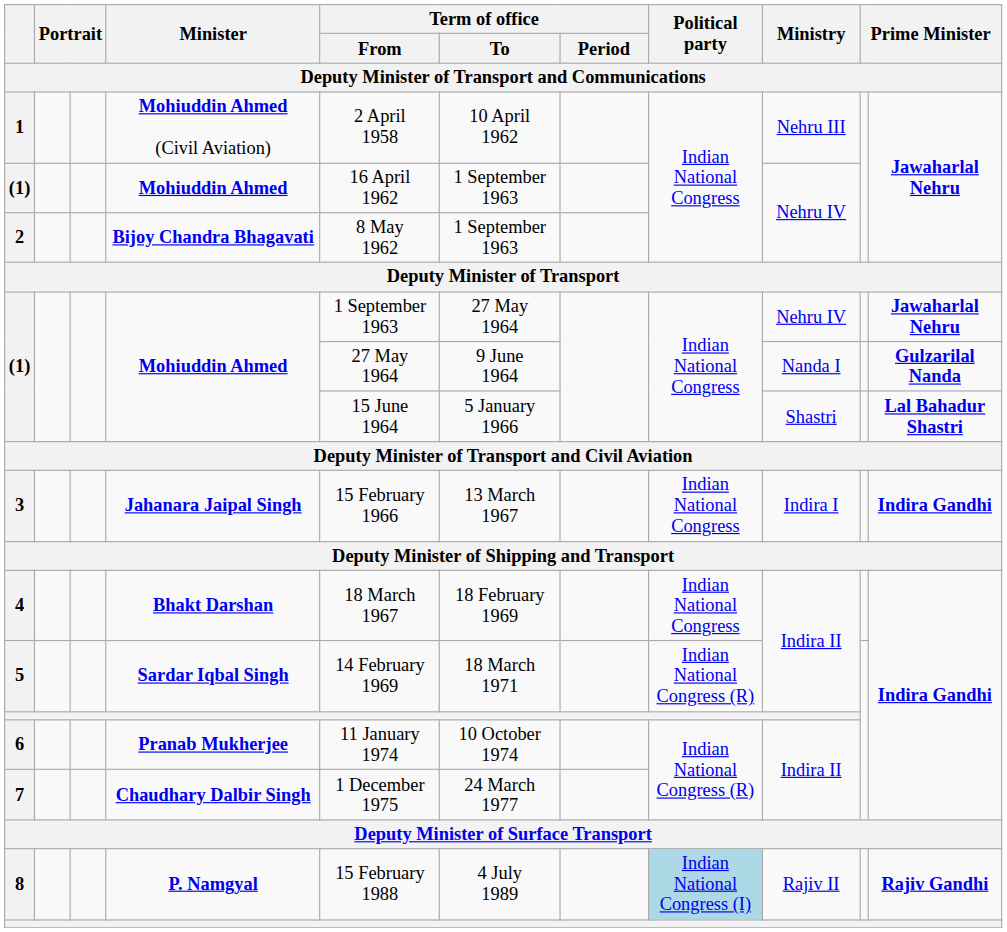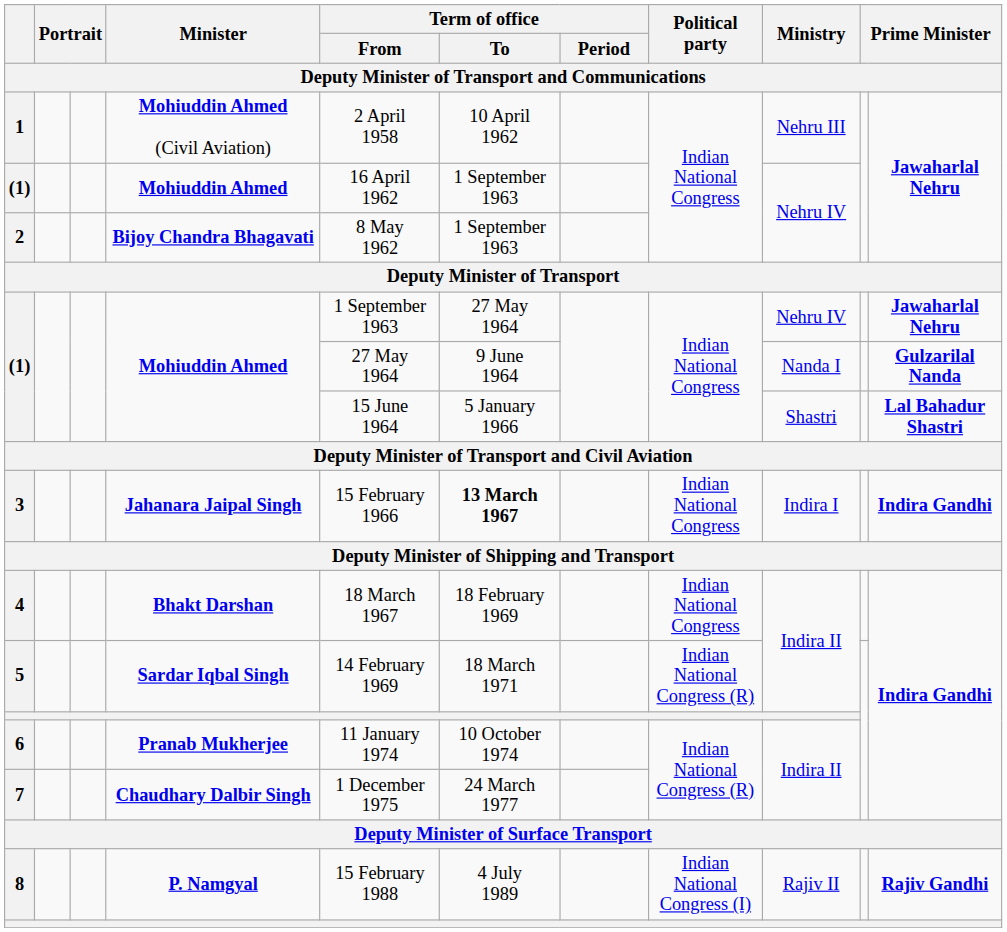(500, 505) normal -> (500, 505) bold
(705, 884) lightblue background -> (705, 884) no background
